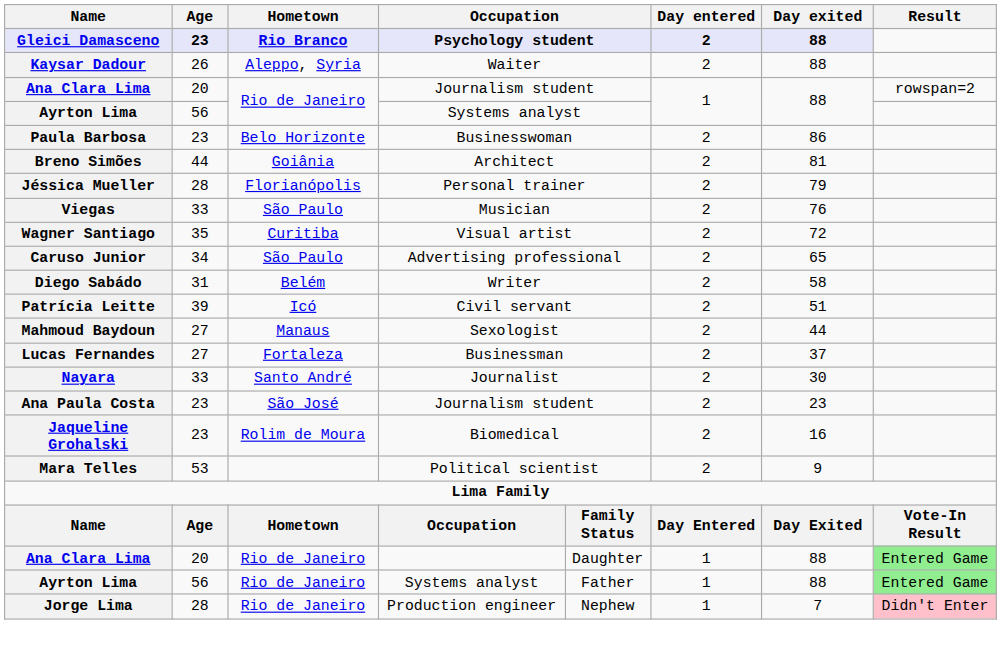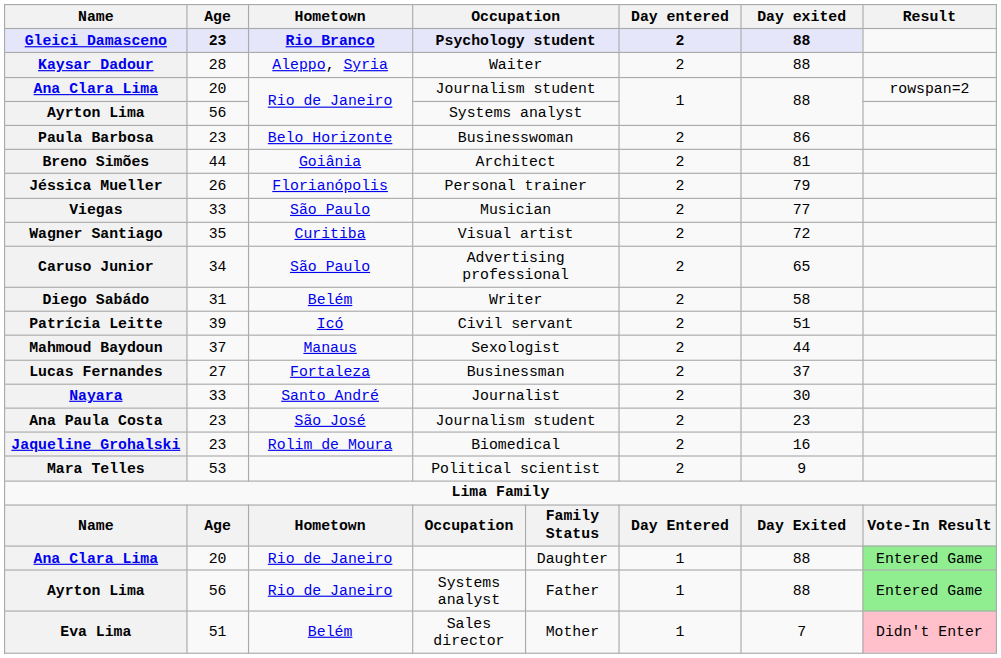(200, 65) 26 -> (218, 65) 28
(200, 186) 28 -> (218, 186) 26
(818, 210) 76 -> (802, 210) 77
(200, 331) 27 -> (218, 348) 37
+ row: (96, 632)
- row: (88, 606)
